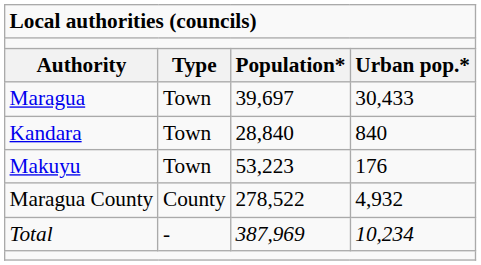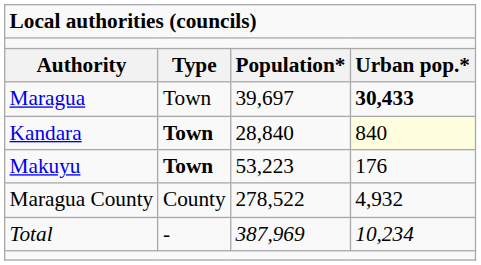(385, 98) normal -> (385, 98) bold
(187, 132) normal -> (188, 132) bold
(371, 132) no background -> (371, 132) lightyellow background
(187, 166) normal -> (188, 166) bold
